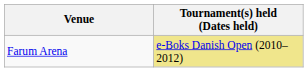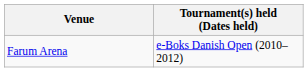(222, 51) khaki background -> (222, 51) no background
